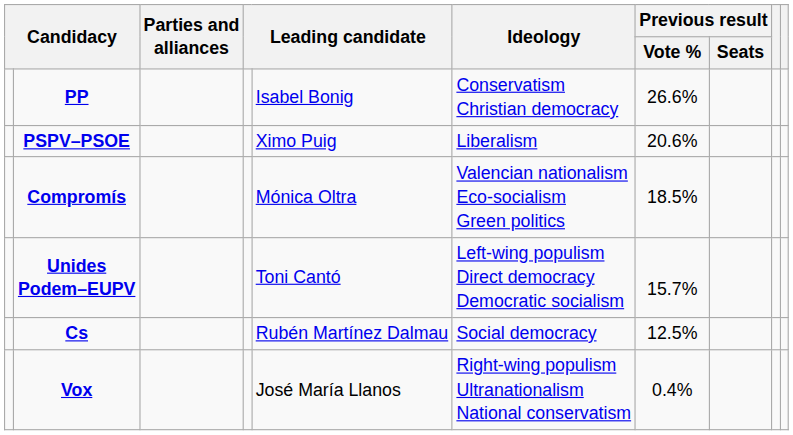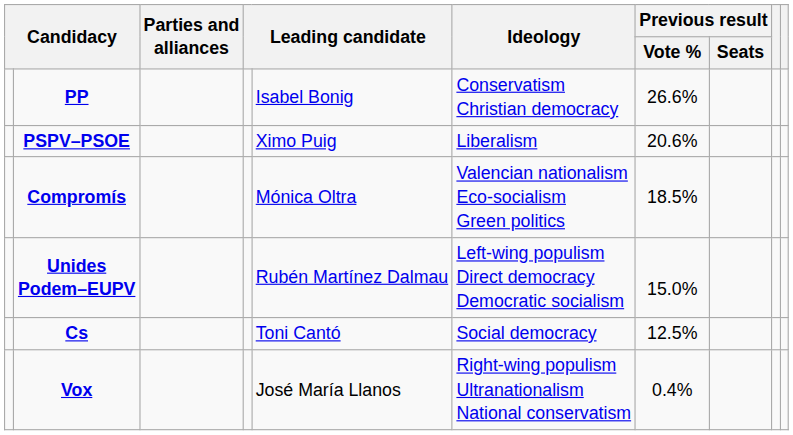(298, 277) Toni Cantó -> (352, 277) Rubén Martínez Dalmau
(672, 289) 15.7% -> (672, 289) 15.0%
(352, 333) Rubén Martínez Dalmau -> (298, 333) Toni Cantó
